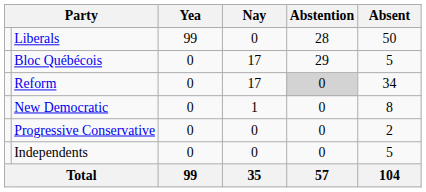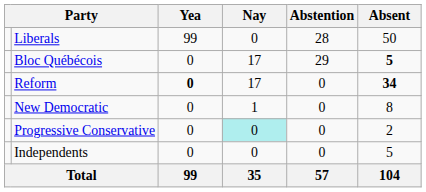(389, 61) normal -> (389, 61) bold
(190, 84) normal -> (190, 84) bold
(322, 84) lightgrey background -> (322, 84) no background
(389, 84) normal -> (389, 84) bold
(254, 130) no background -> (254, 130) paleturquoise background
